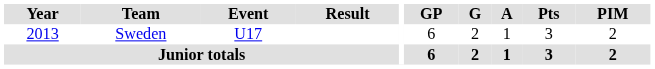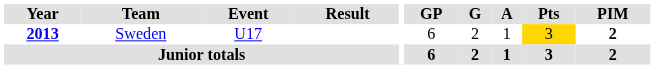(43, 34) normal -> (43, 34) bold
(549, 34) no background -> (549, 34) gold background
(613, 34) normal -> (613, 34) bold
